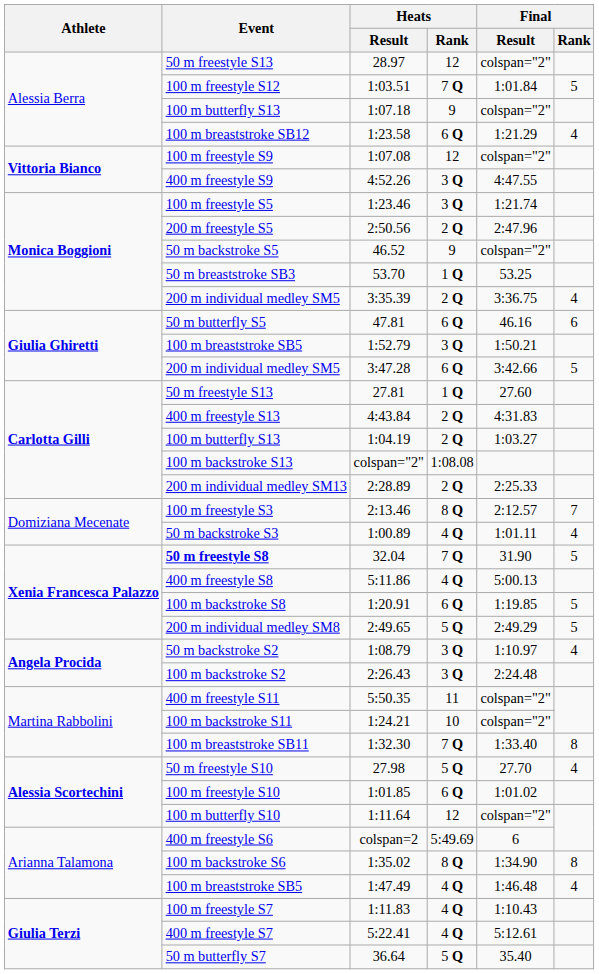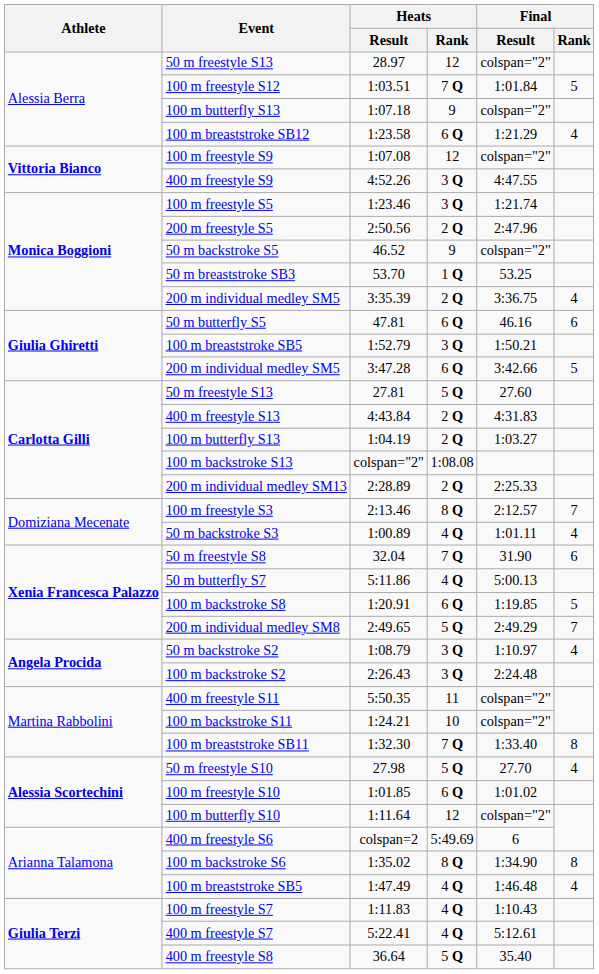(452, 392) 1 Q -> (452, 392) 5 Q
(217, 557) bold -> (216, 557) normal
(574, 557) 5 -> (574, 557) 6
(219, 580) 400 m freestyle S8 -> (216, 580) 50 m butterfly S7
(574, 627) 5 -> (574, 627) 7
(216, 957) 50 m butterfly S7 -> (219, 957) 400 m freestyle S8
